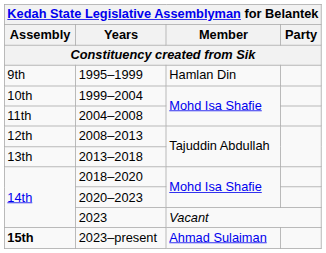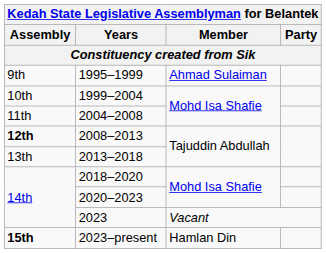(203, 75) Hamlan Din -> (218, 75) Ahmad Sulaiman
(20, 136) normal -> (21, 136) bold
(218, 237) Ahmad Sulaiman -> (203, 237) Hamlan Din
